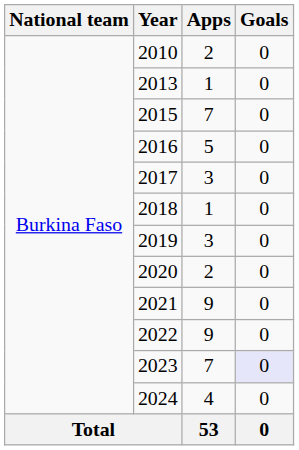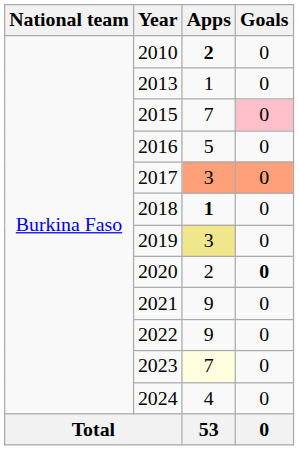(209, 51) normal -> (209, 51) bold
(264, 114) no background -> (264, 114) pink background
(209, 177) no background -> (209, 177) lightsalmon background
(264, 177) no background -> (264, 177) lightsalmon background
(209, 209) normal -> (209, 209) bold
(209, 240) no background -> (209, 240) khaki background
(264, 271) normal -> (264, 271) bold
(209, 366) no background -> (209, 366) lightyellow background
(264, 366) lavender background -> (264, 366) no background
